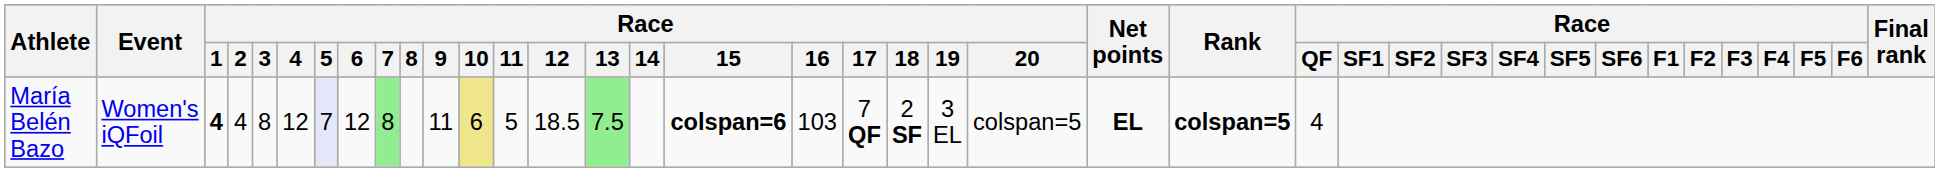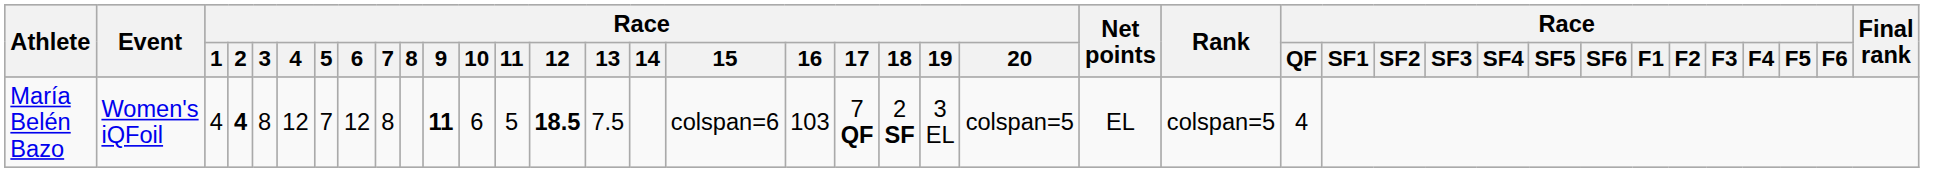(216, 123) bold -> (216, 123) normal
(240, 123) normal -> (240, 123) bold
(326, 123) lavender background -> (326, 123) no background
(388, 123) lightgreen background -> (388, 123) no background
(441, 123) normal -> (441, 123) bold
(476, 123) khaki background -> (477, 123) no background
(557, 123) normal -> (557, 123) bold
(607, 123) lightgreen background -> (608, 123) no background
(728, 123) bold -> (725, 123) normal
(1128, 123) bold -> (1120, 123) normal
(1232, 123) bold -> (1221, 123) normal
